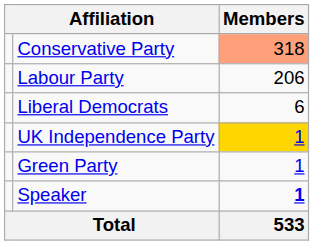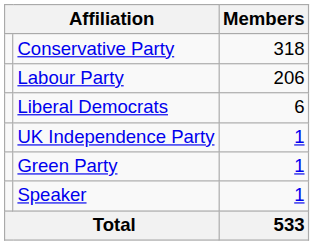(289, 48) lightsalmon background -> (289, 48) no background
(299, 136) gold background -> (299, 136) no background
(299, 195) bold -> (299, 195) normal
